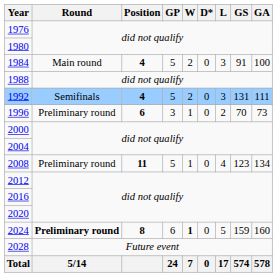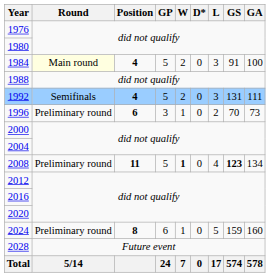(77, 63) no background -> (73, 63) lightyellow background
(190, 163) normal -> (183, 163) bold
(241, 163) normal -> (234, 163) bold
(77, 230) bold -> (73, 230) normal
(190, 230) bold -> (183, 230) normal
